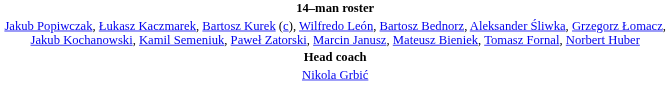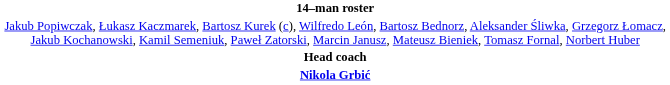(335, 74) normal -> (335, 74) bold
